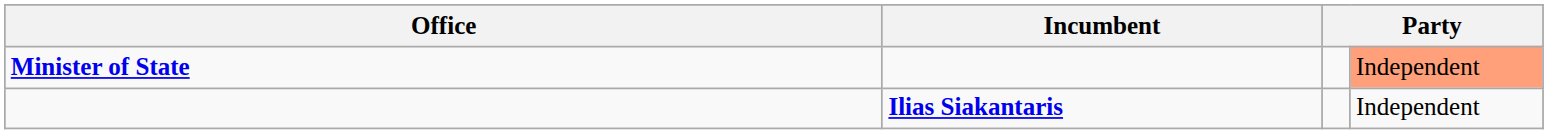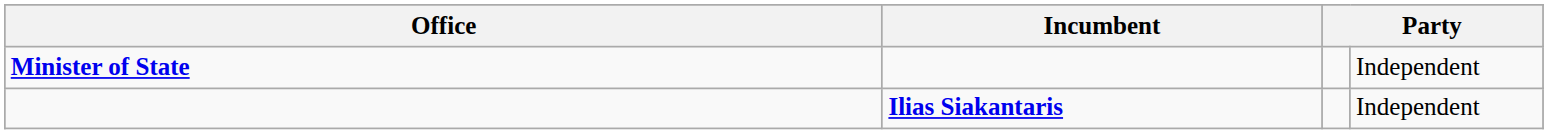(1418, 66) lightsalmon background -> (1418, 66) no background
